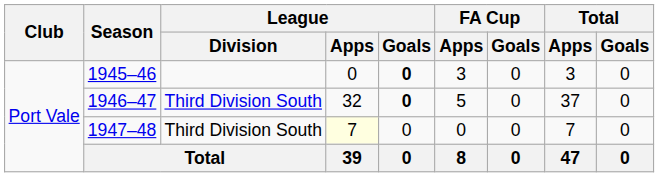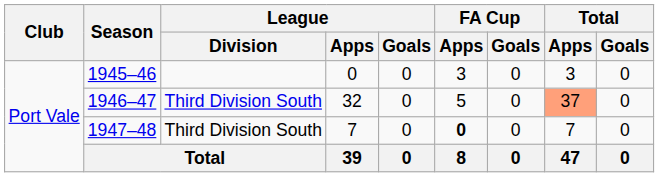(407, 74) bold -> (407, 74) normal
(407, 102) bold -> (407, 102) normal
(570, 102) no background -> (570, 102) lightsalmon background
(352, 130) lightyellow background -> (352, 130) no background
(461, 130) normal -> (461, 130) bold
